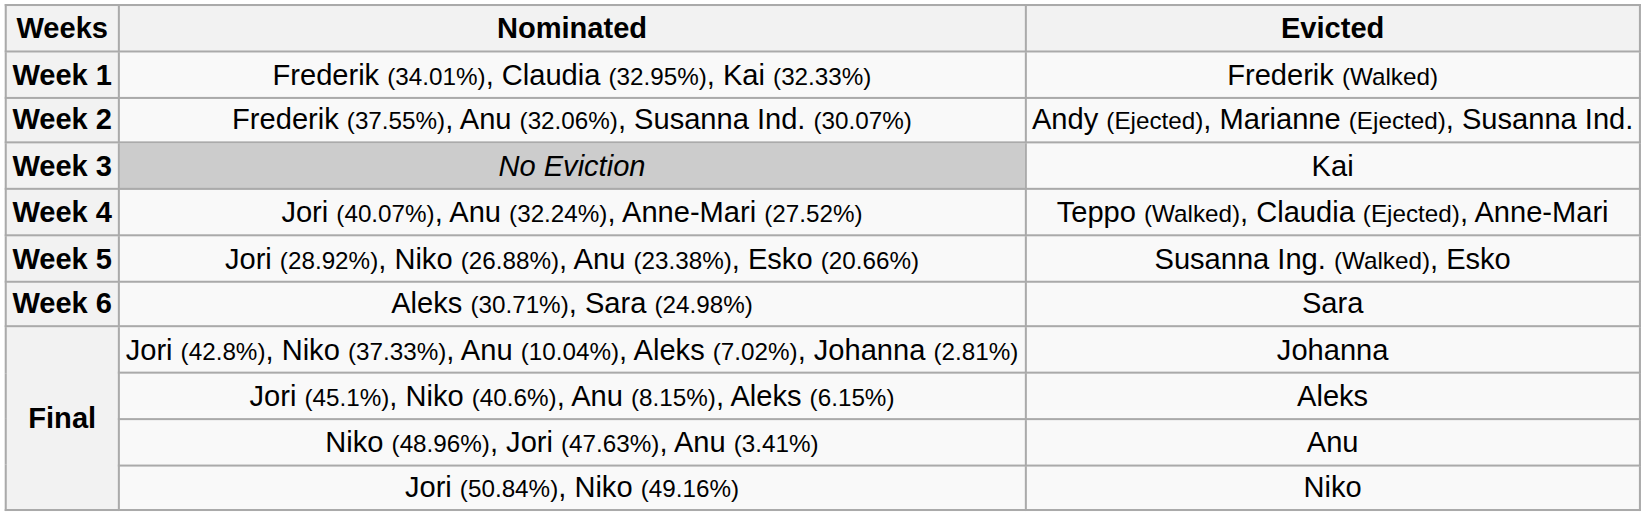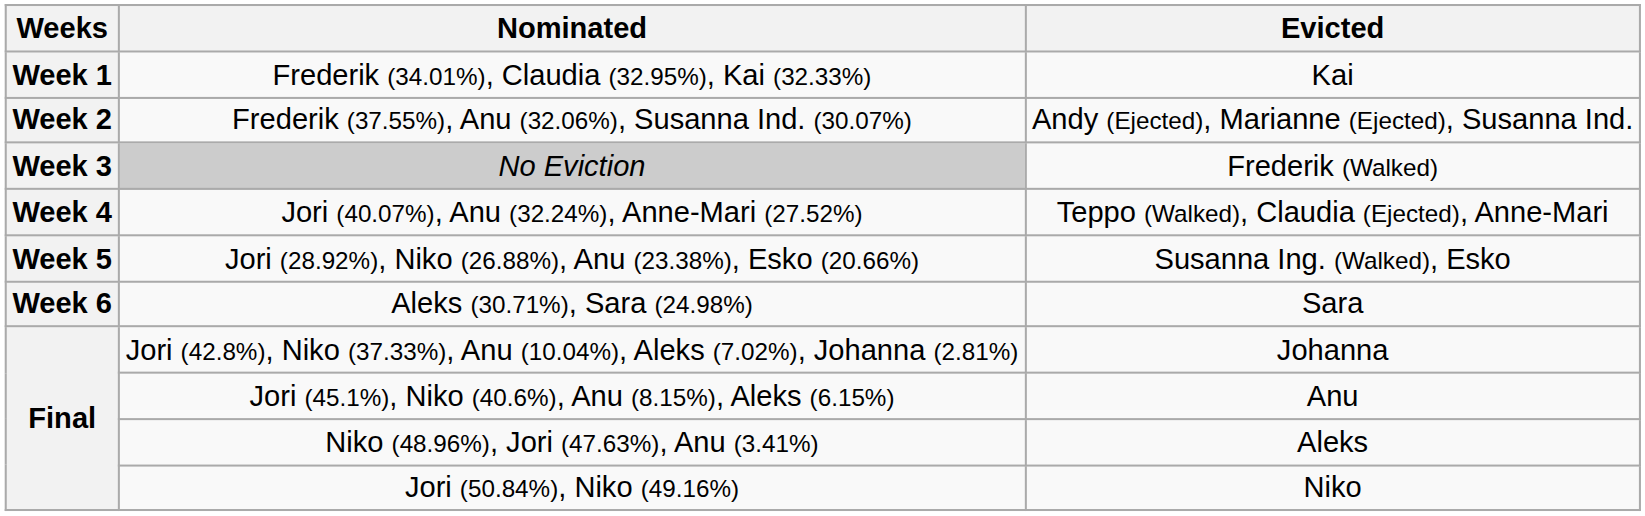(1333, 74) Frederik (Walked) -> (1333, 74) Kai
(1333, 166) Kai -> (1333, 166) Frederik (Walked)
(1333, 396) Aleks -> (1333, 396) Anu
(1333, 442) Anu -> (1333, 442) Aleks
